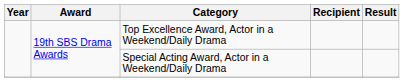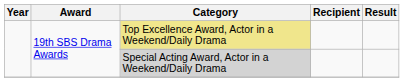(198, 35) no background -> (198, 35) khaki background
(196, 63) no background -> (196, 63) lightgrey background
